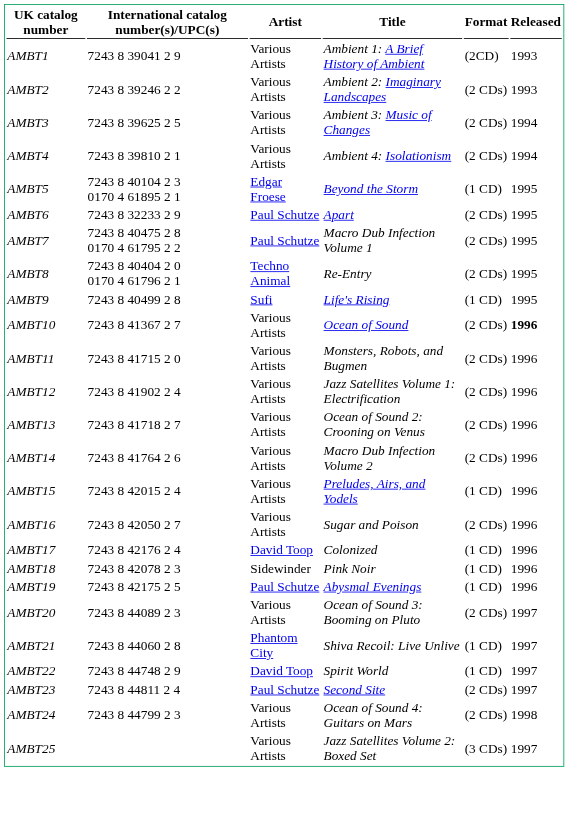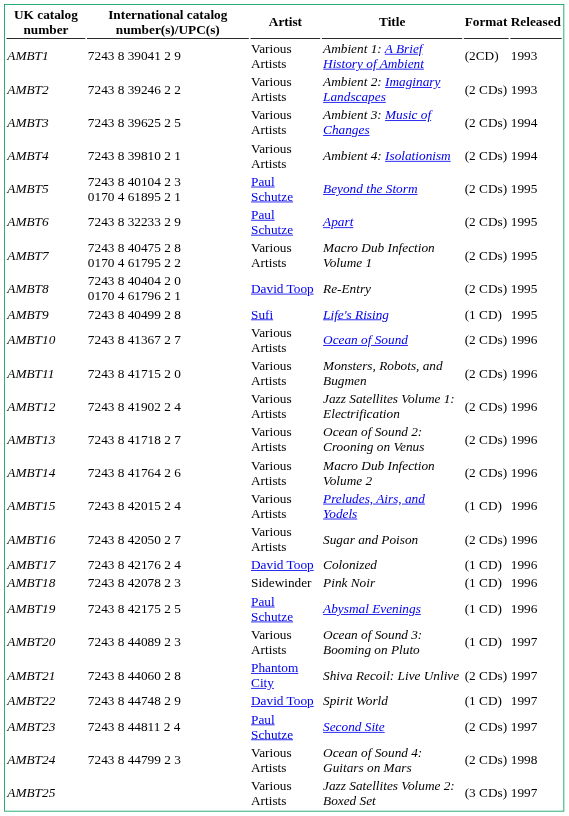(268, 189) Edgar Froese -> (272, 189) Paul Schutze
(483, 189) (1 CD) -> (486, 189) (2 CDs)
(285, 240) Paul Schutze -> (271, 255) Various Artists
(270, 273) Techno Animal -> (282, 288) David Toop
(524, 325) bold -> (524, 340) normal
(486, 612) (2 CDs) -> (483, 642) (1 CD)
(483, 645) (1 CD) -> (486, 675) (2 CDs)
